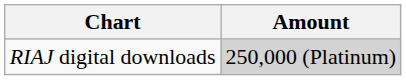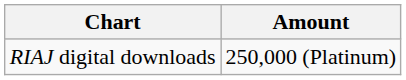(311, 56) lightgrey background -> (311, 56) no background
